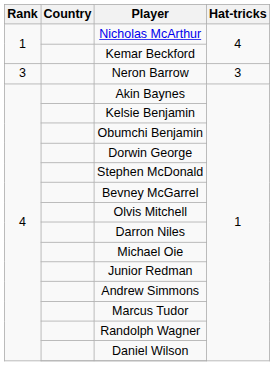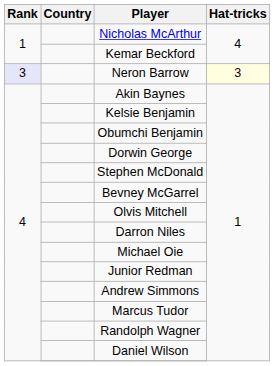(23, 73) no background -> (23, 73) lavender background
(238, 73) no background -> (238, 73) lightyellow background
